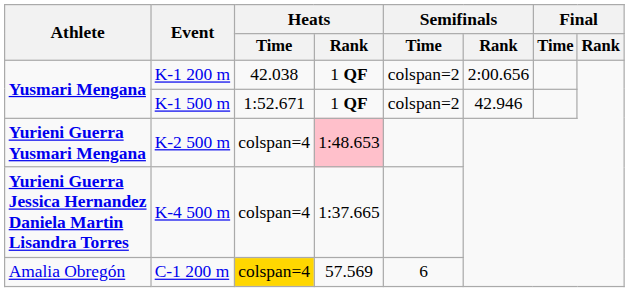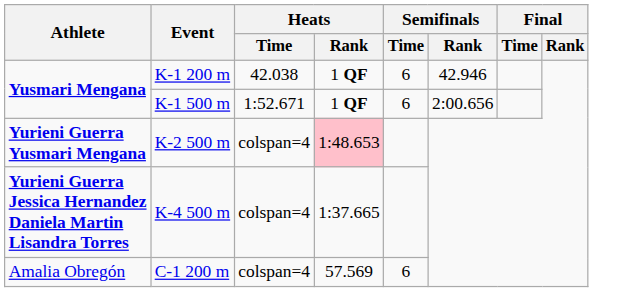(424, 75) colspan=2 -> (406, 75) 6
(498, 75) 2:00.656 -> (463, 75) 42.946
(424, 103) colspan=2 -> (406, 103) 6
(498, 103) 42.946 -> (463, 103) 2:00.656
(274, 272) gold background -> (274, 272) no background
